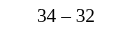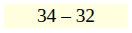(66, 16) no background -> (66, 16) lightyellow background
